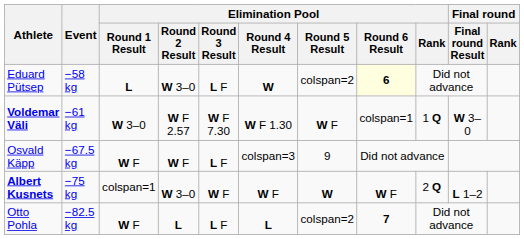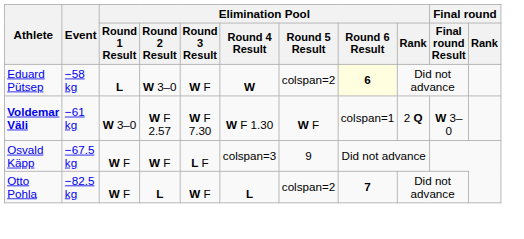(219, 87) L F -> (200, 87) W F
(432, 118) 1 Q -> (413, 118) 2 Q
- row: (30, 188)
(219, 226) L F -> (200, 194) W F
